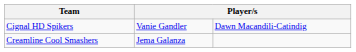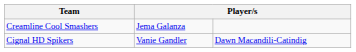rows swapped: (40, 26) <-> (52, 41)
